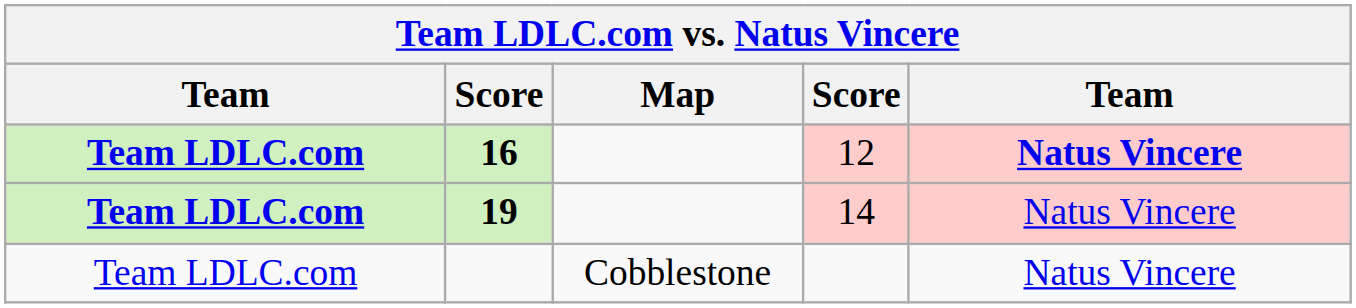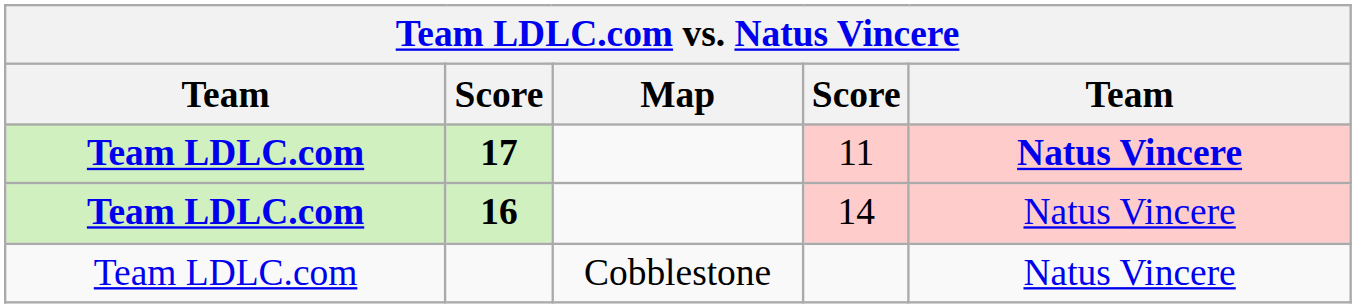(499, 152) 16 -> (499, 152) 17
(856, 152) 12 -> (856, 152) 11
(499, 212) 19 -> (499, 212) 16
